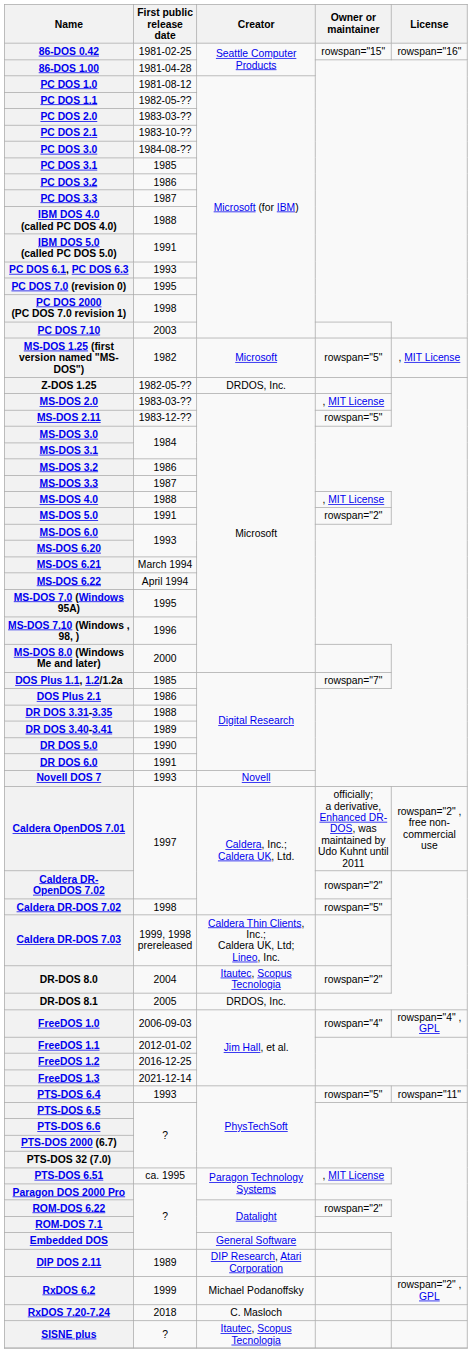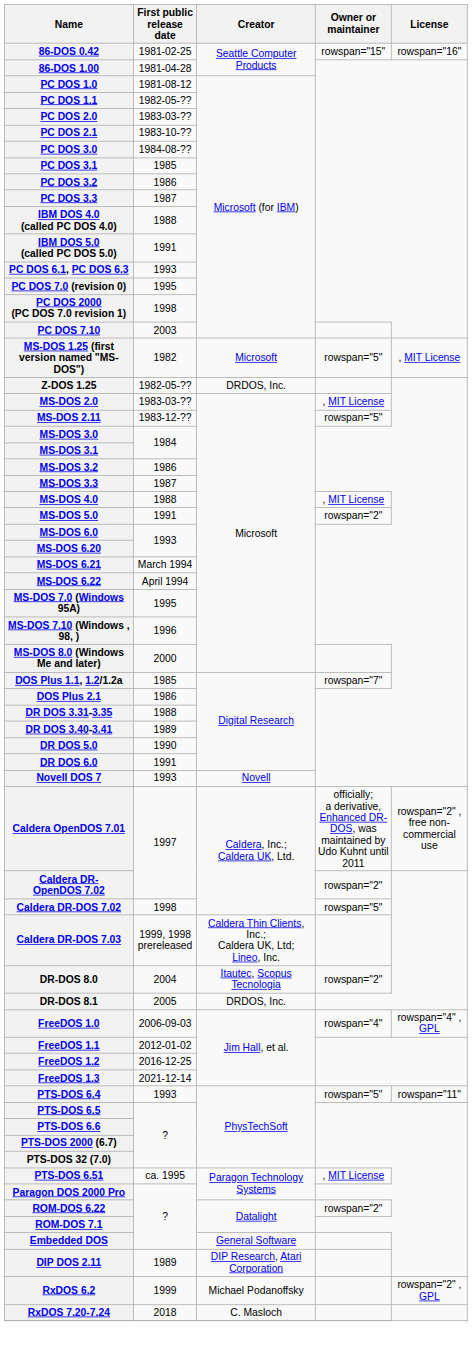- row: (69, 1334)
